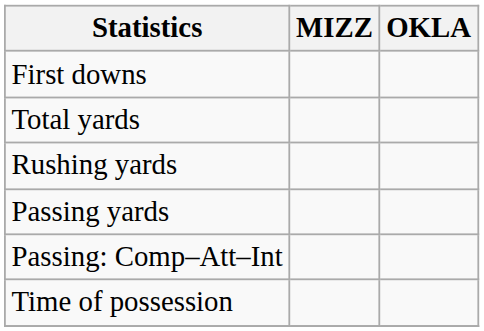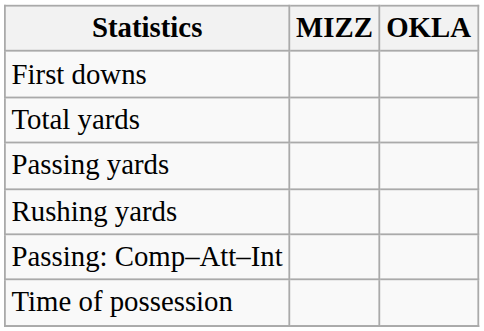rows swapped: (94, 165) <-> (90, 210)
